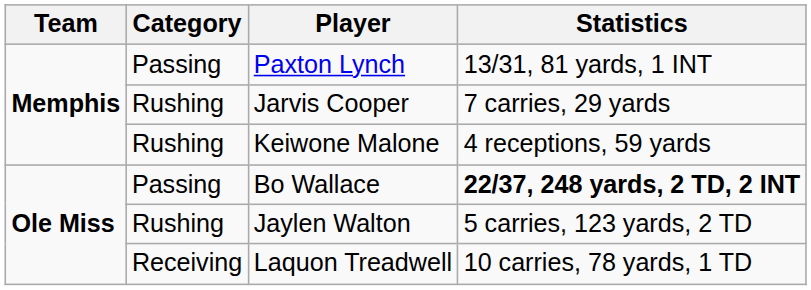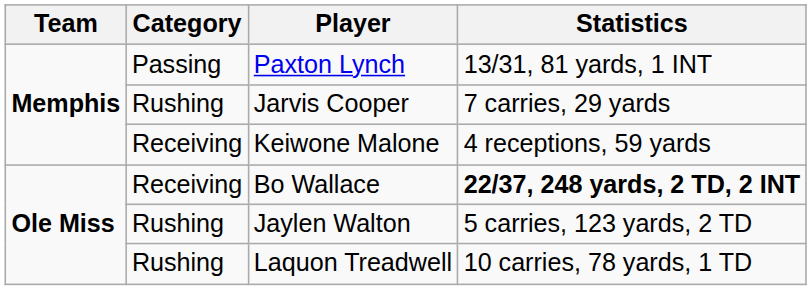(178, 144) Rushing -> (187, 144) Receiving
(177, 183) Passing -> (187, 183) Receiving
(187, 263) Receiving -> (178, 263) Rushing
